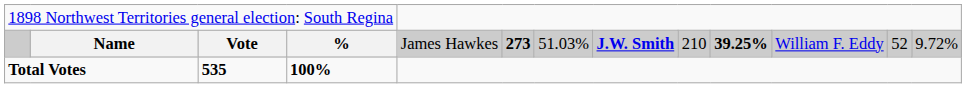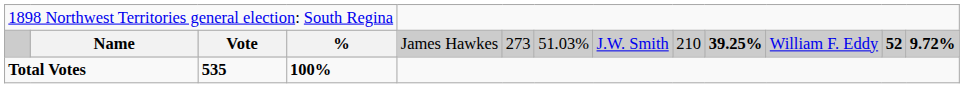(518, 43) bold -> (518, 43) normal
(635, 43) bold -> (633, 43) normal
(899, 43) normal -> (894, 43) bold
(937, 43) normal -> (932, 43) bold
